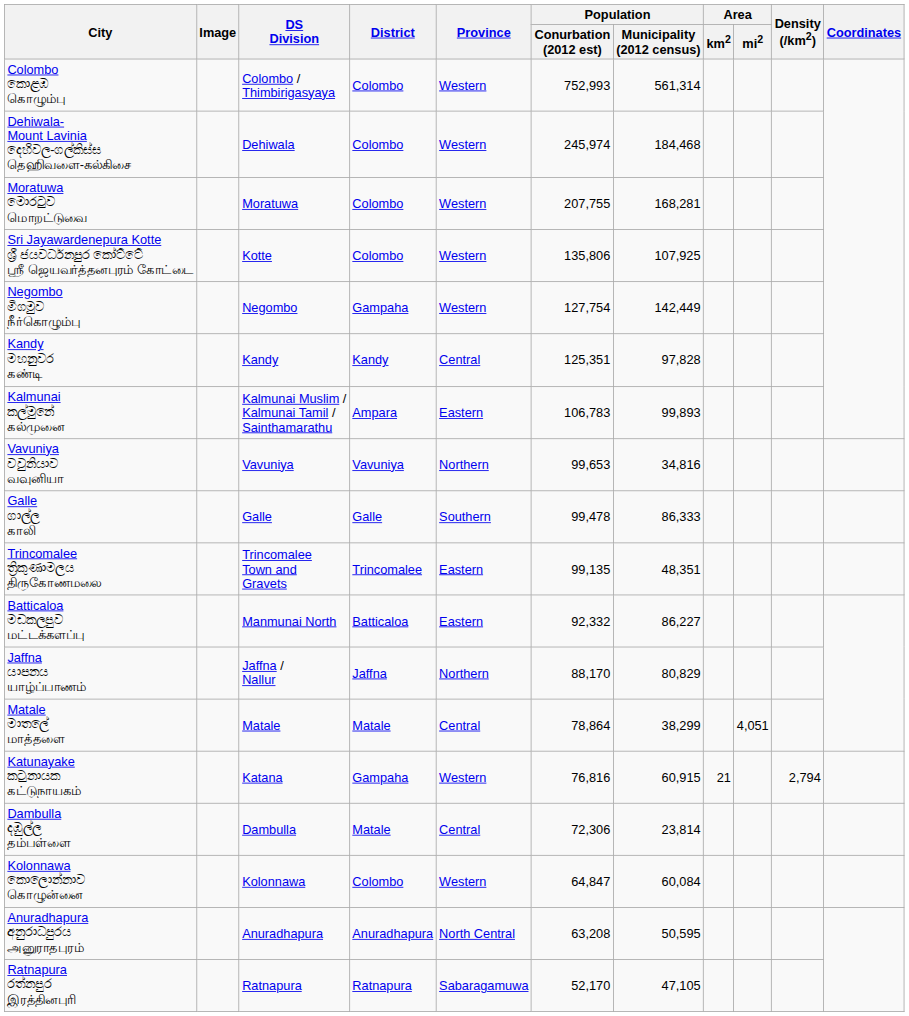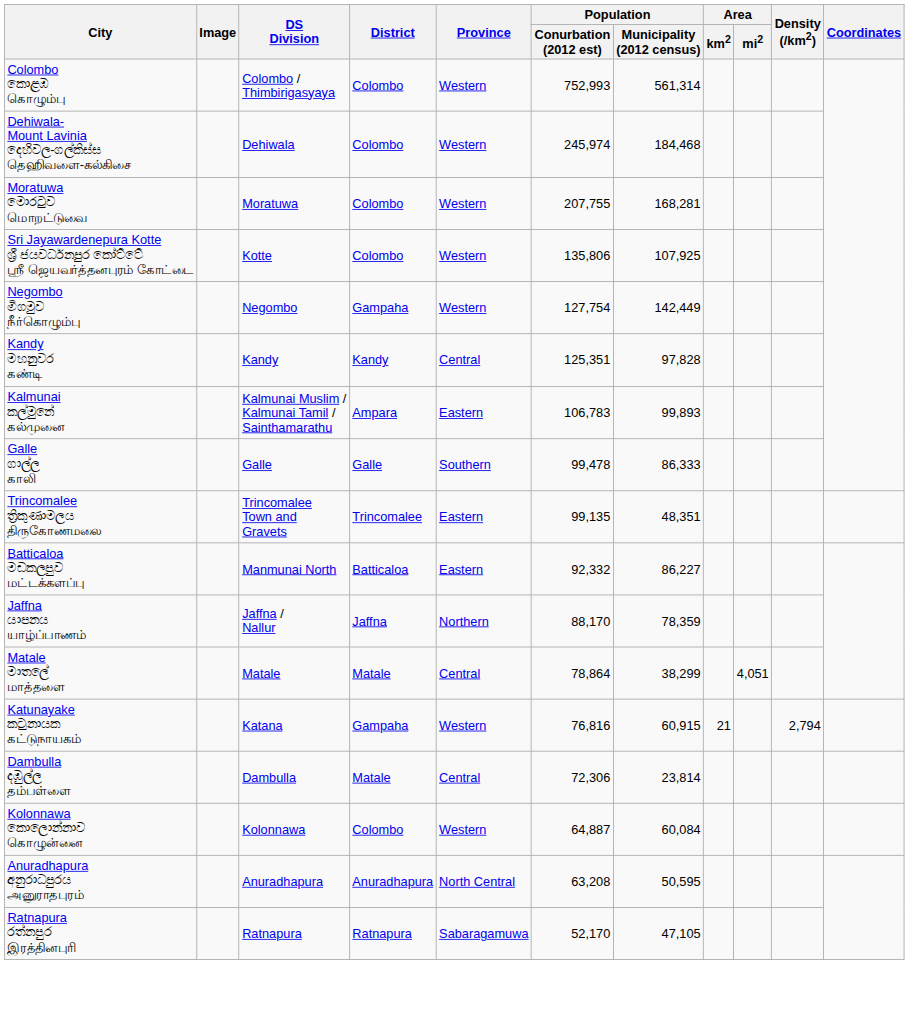- row: (36, 463)
(681, 673) 80,829 -> (681, 621) 78,359
(591, 882) 64,847 -> (591, 830) 64,887
